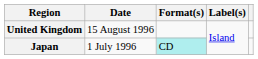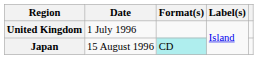(120, 29) 15 August 1996 -> (112, 29) 1 July 1996
(112, 46) 1 July 1996 -> (120, 46) 15 August 1996
